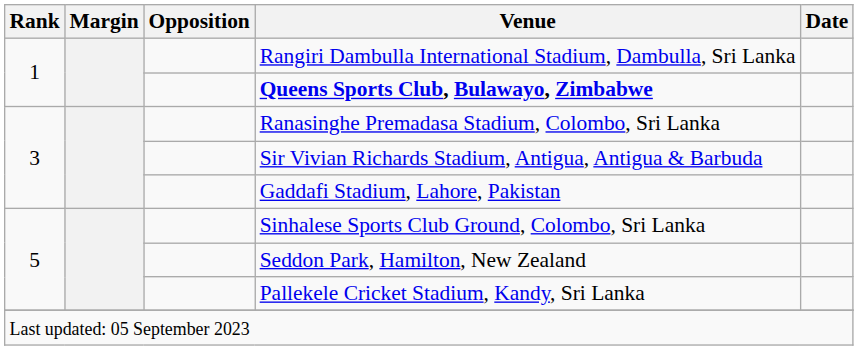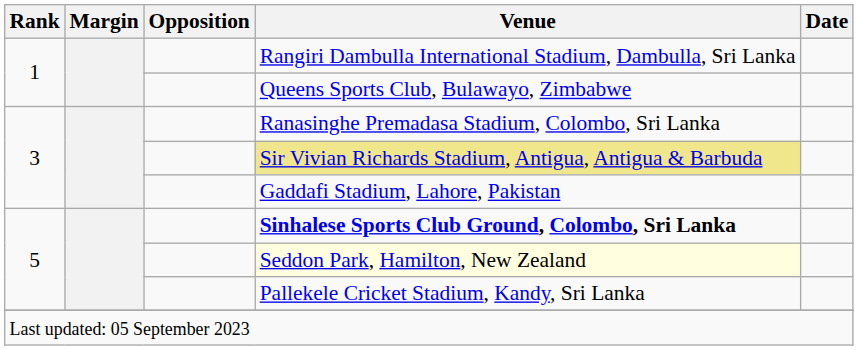(456, 89) bold -> (445, 89) normal
(511, 157) no background -> (511, 157) khaki background
(482, 225) normal -> (498, 225) bold
(423, 259) no background -> (423, 259) lightyellow background
